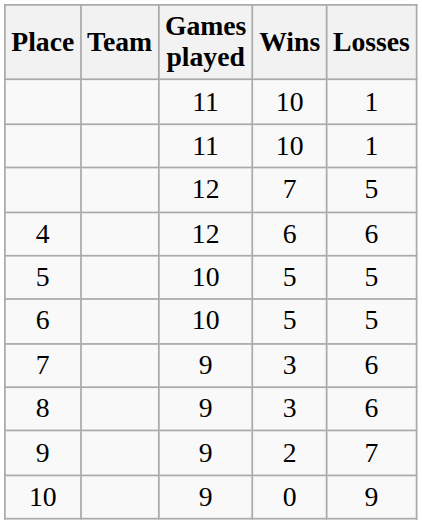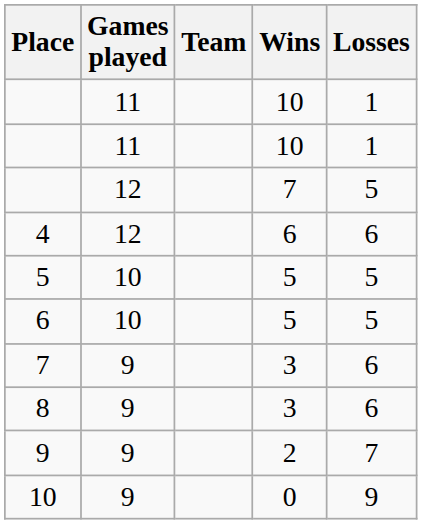columns swapped: (120, 42) <-> (206, 42)
